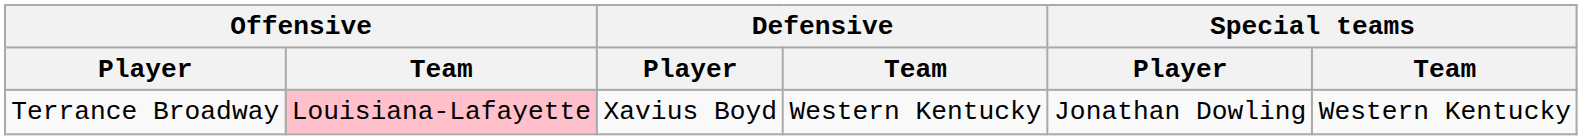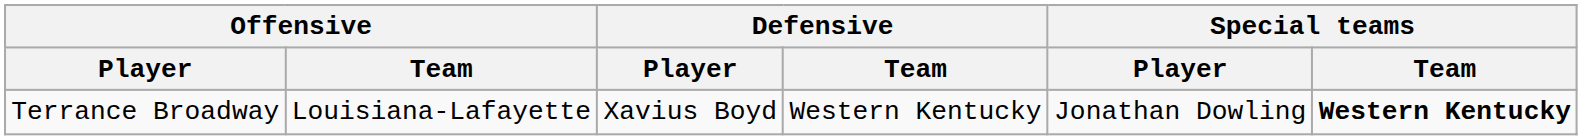(441, 112) pink background -> (441, 112) no background
(1445, 112) normal -> (1445, 112) bold
